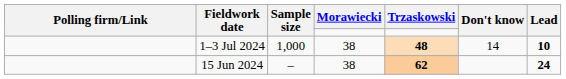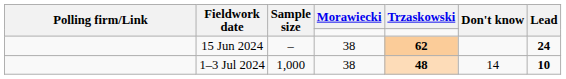rows swapped: (232, 45) <-> (232, 64)
